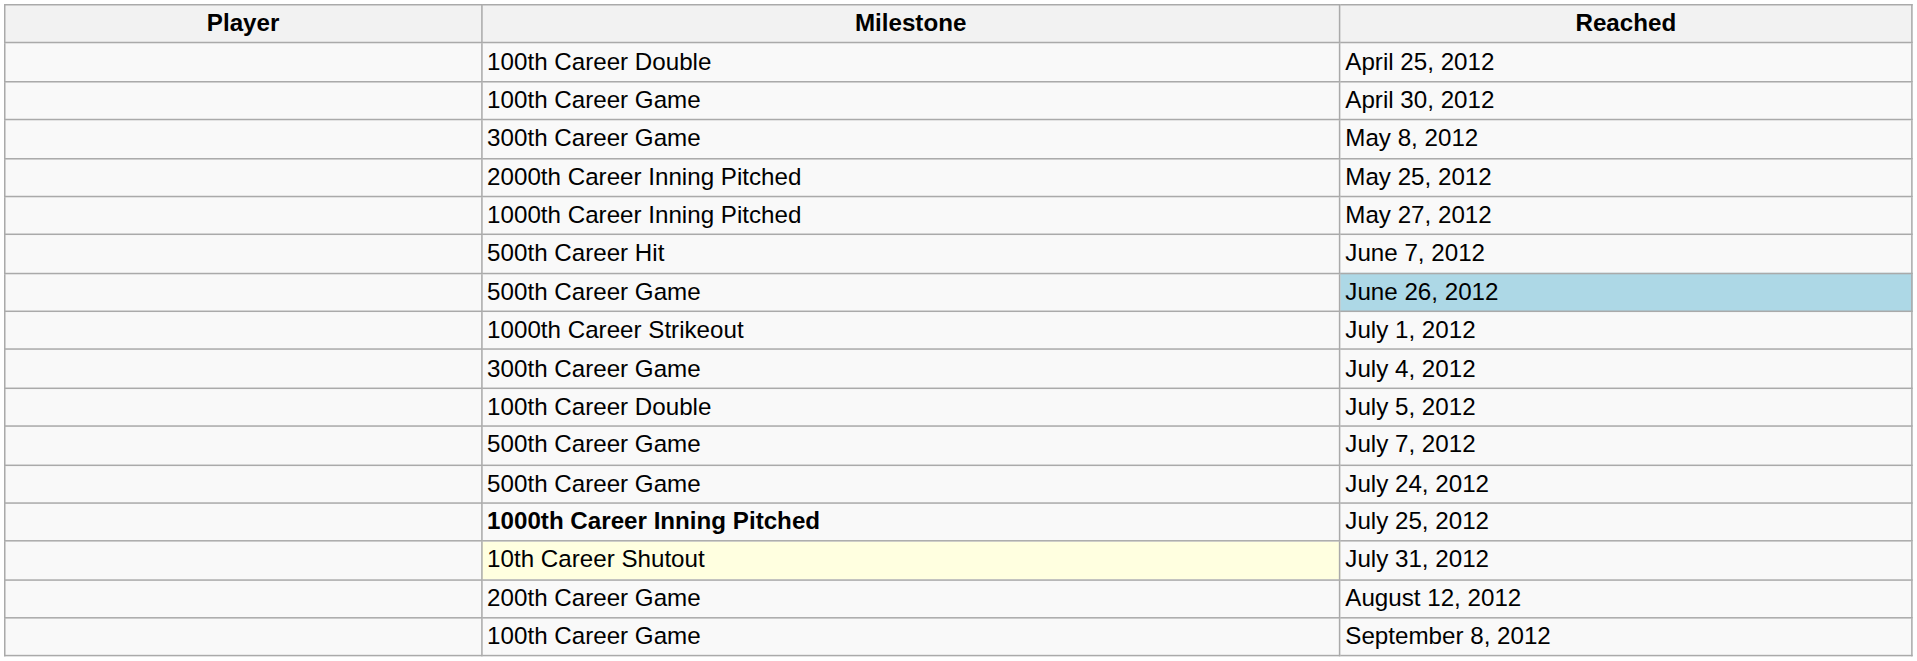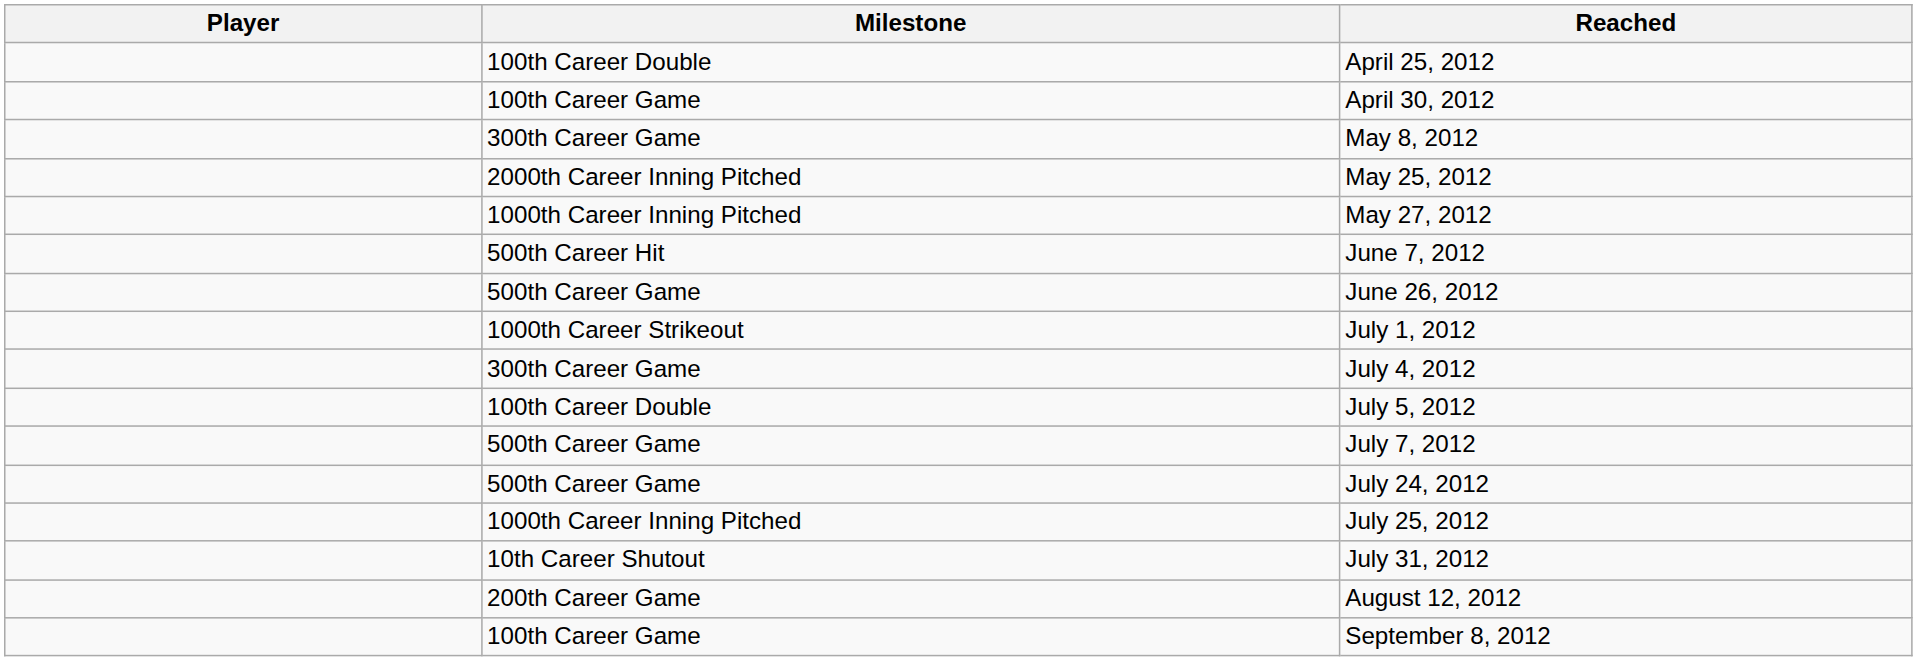(1422, 291) lightblue background -> (1422, 291) no background
(654, 521) bold -> (644, 521) normal
(596, 560) lightyellow background -> (596, 560) no background
